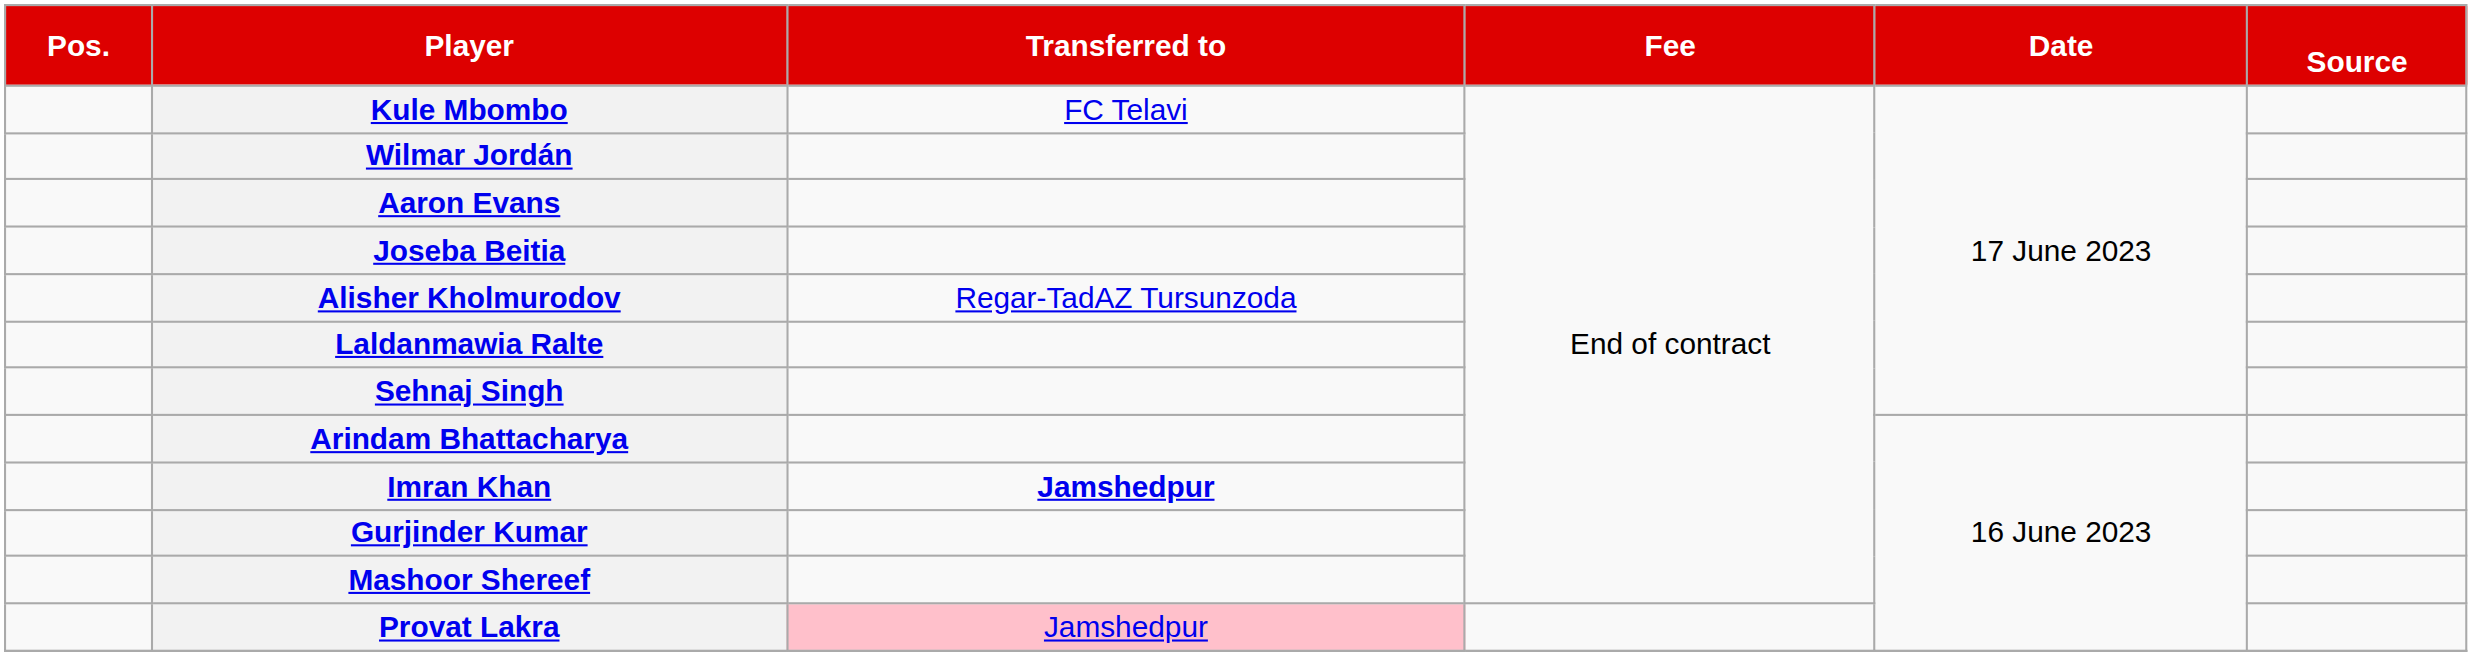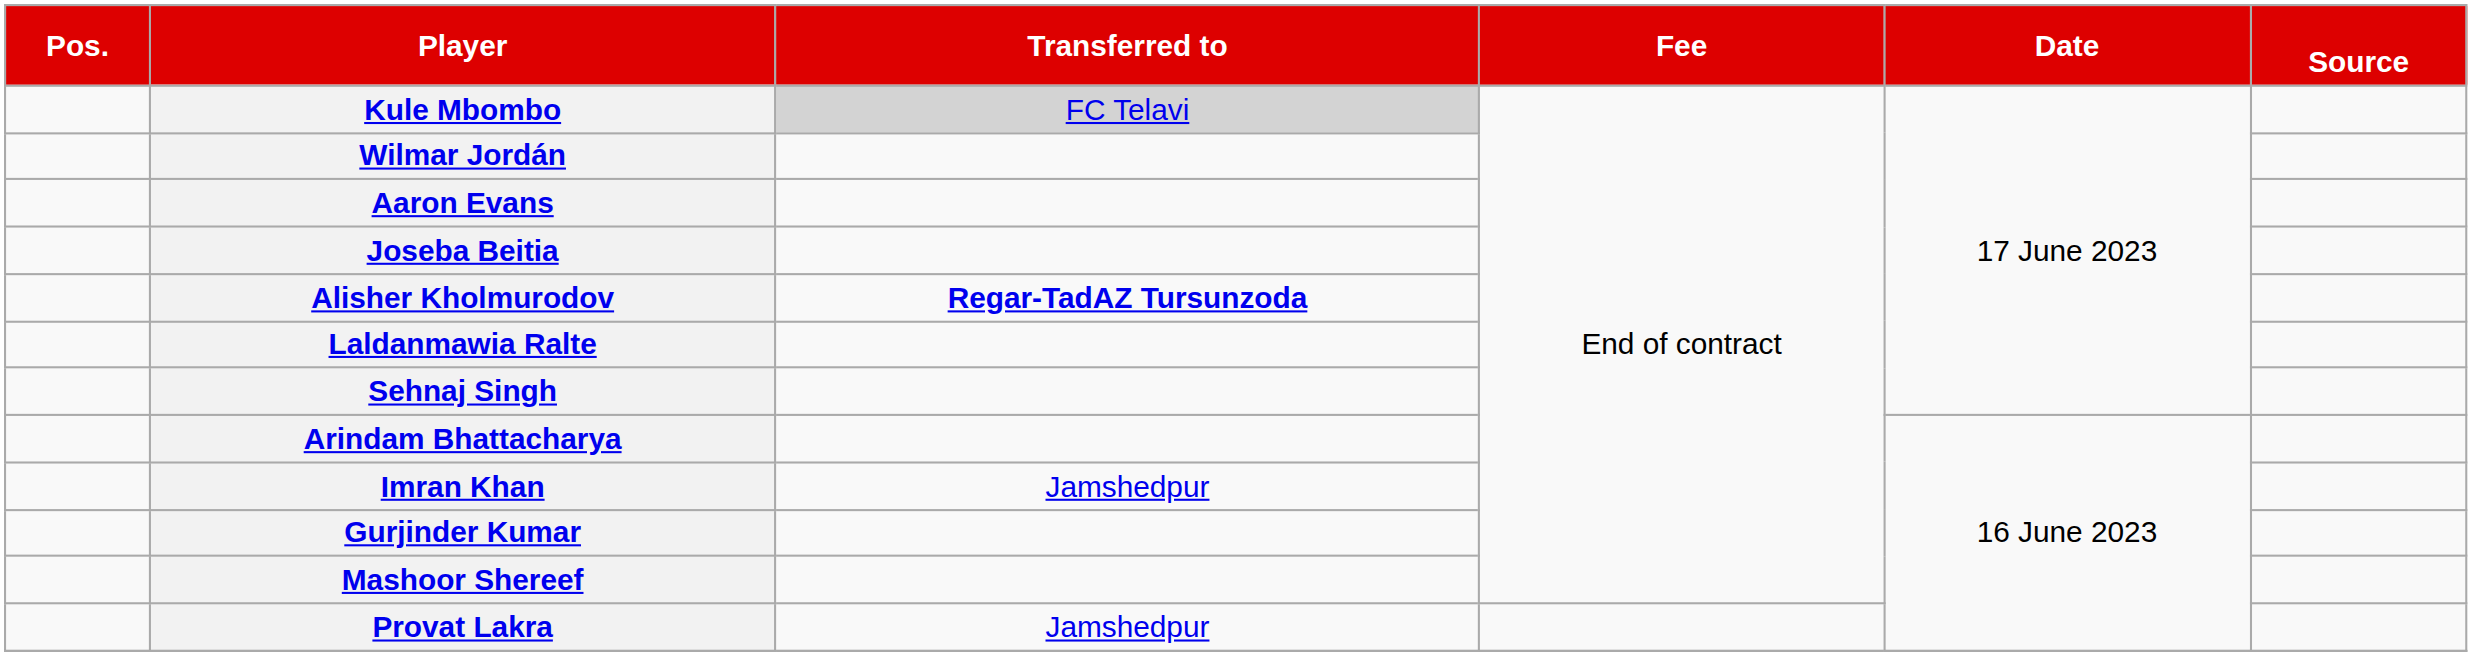(1126, 109) no background -> (1127, 109) lightgrey background
(1126, 298) normal -> (1127, 298) bold
(1126, 486) bold -> (1127, 486) normal
(1126, 627) pink background -> (1127, 627) no background
